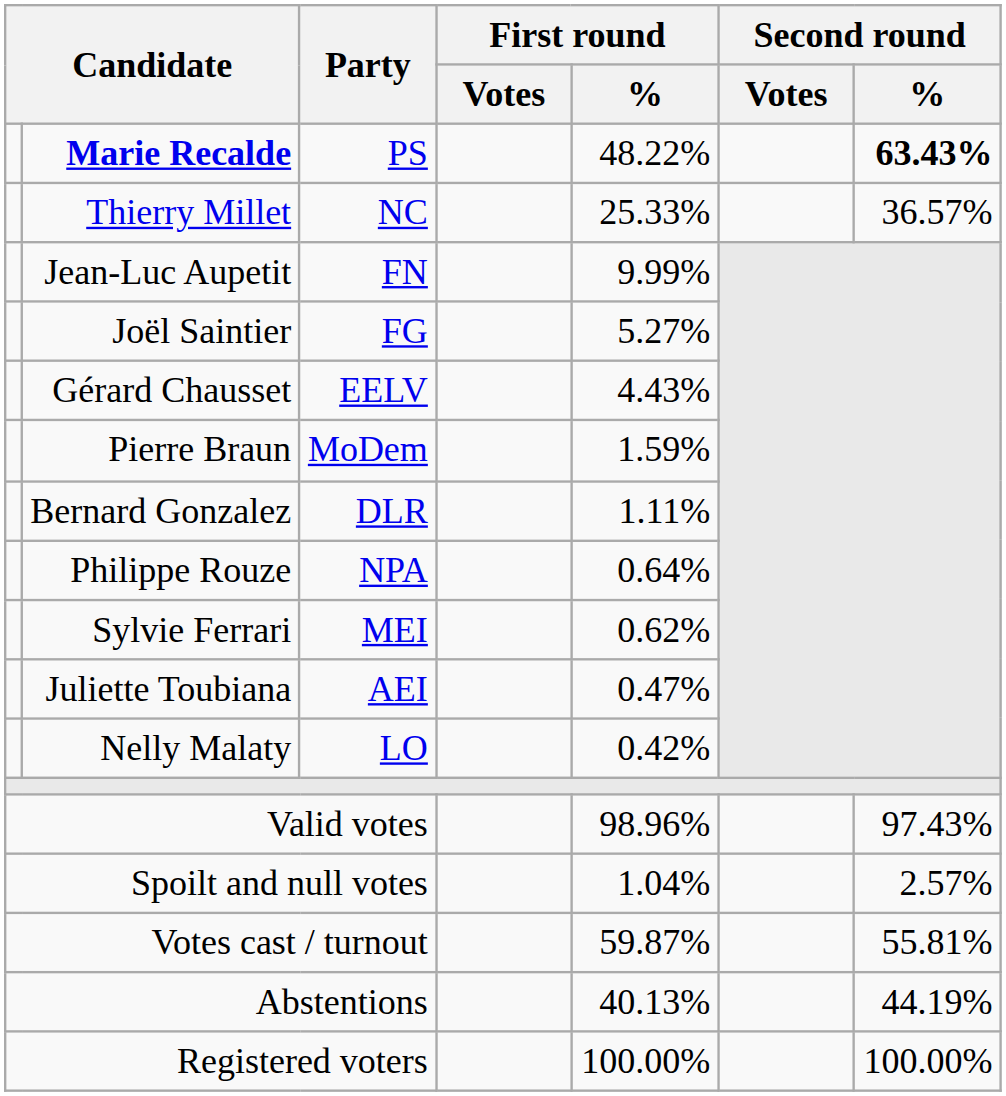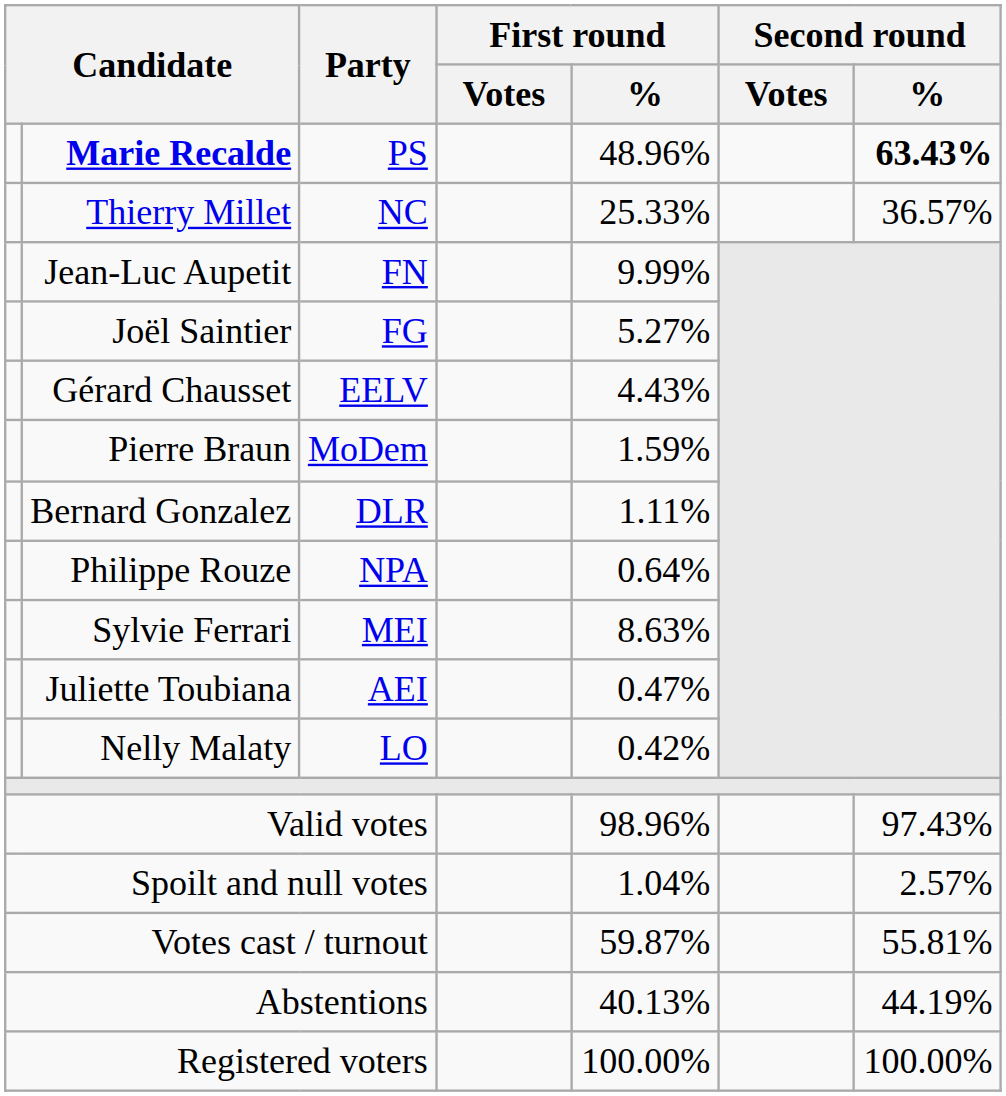(655, 153) 48.22% -> (655, 153) 48.96%
(664, 628) 0.62% -> (664, 628) 8.63%
